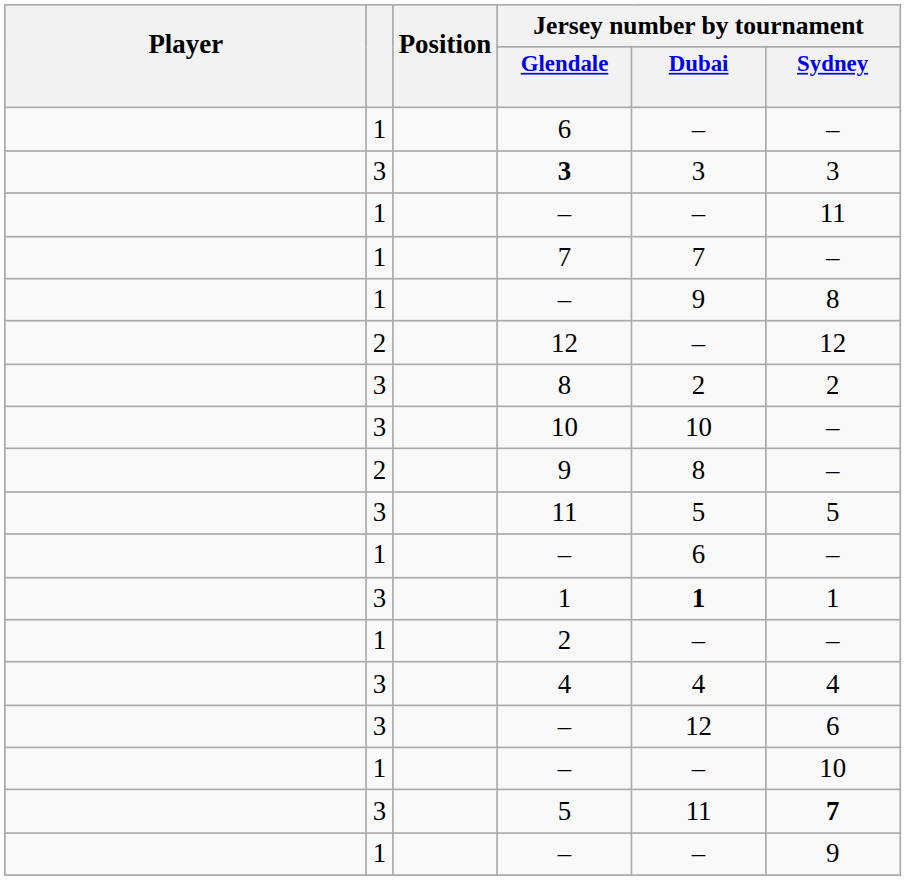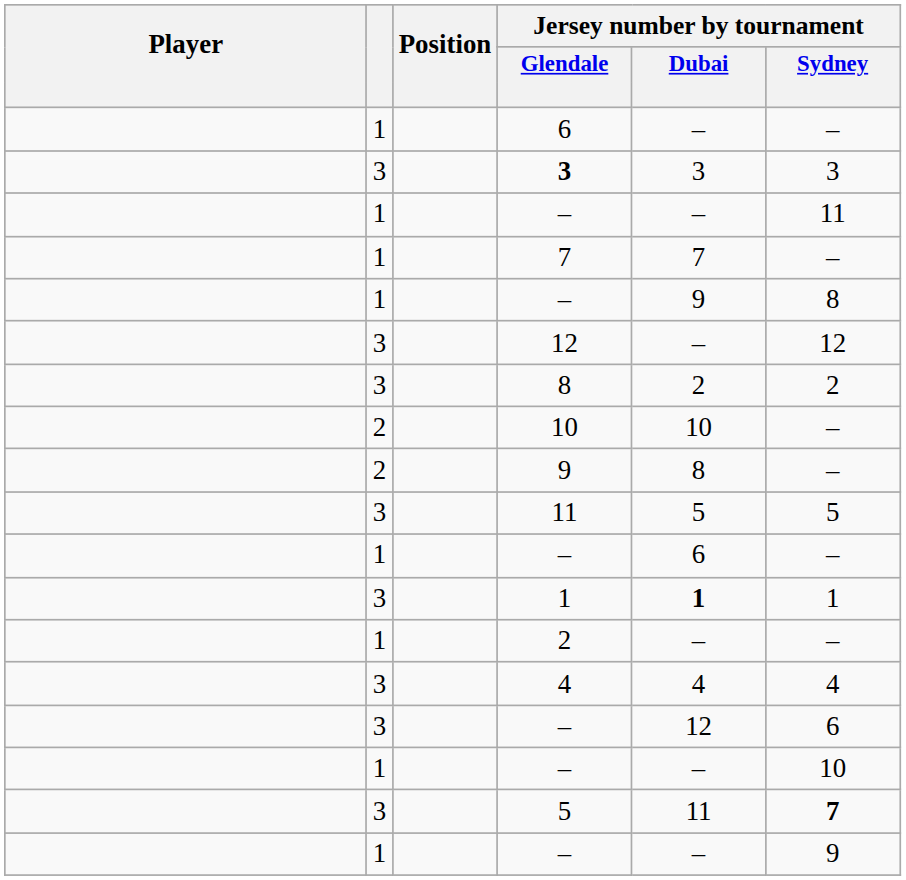(380, 342) 2 -> (380, 342) 3
(380, 427) 3 -> (380, 427) 2
